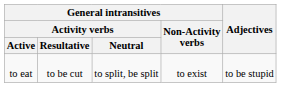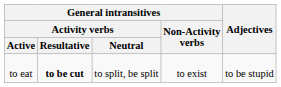(65, 73) normal -> (65, 73) bold
